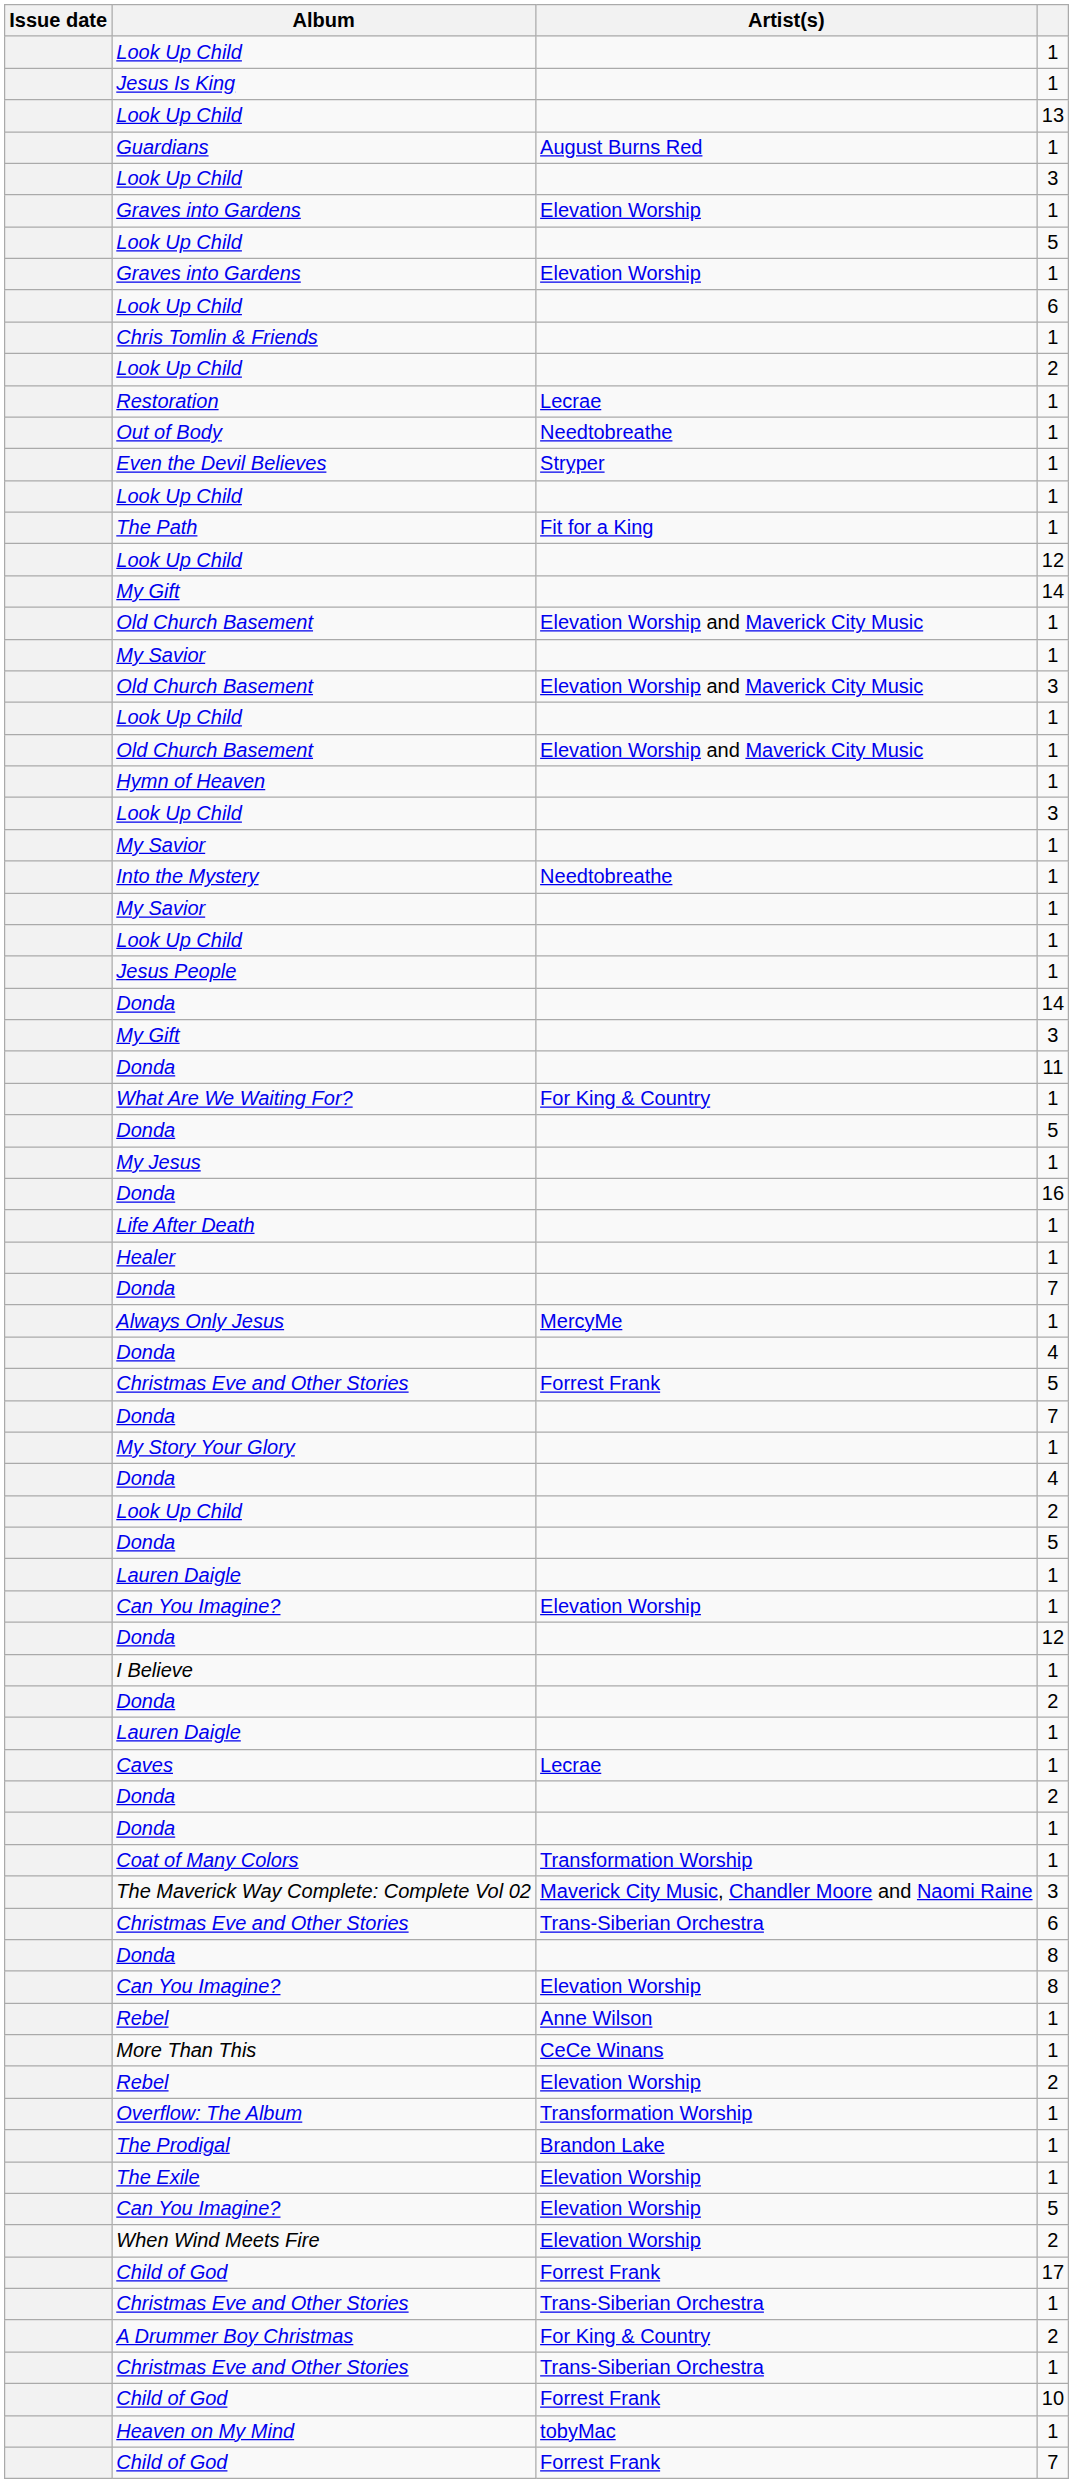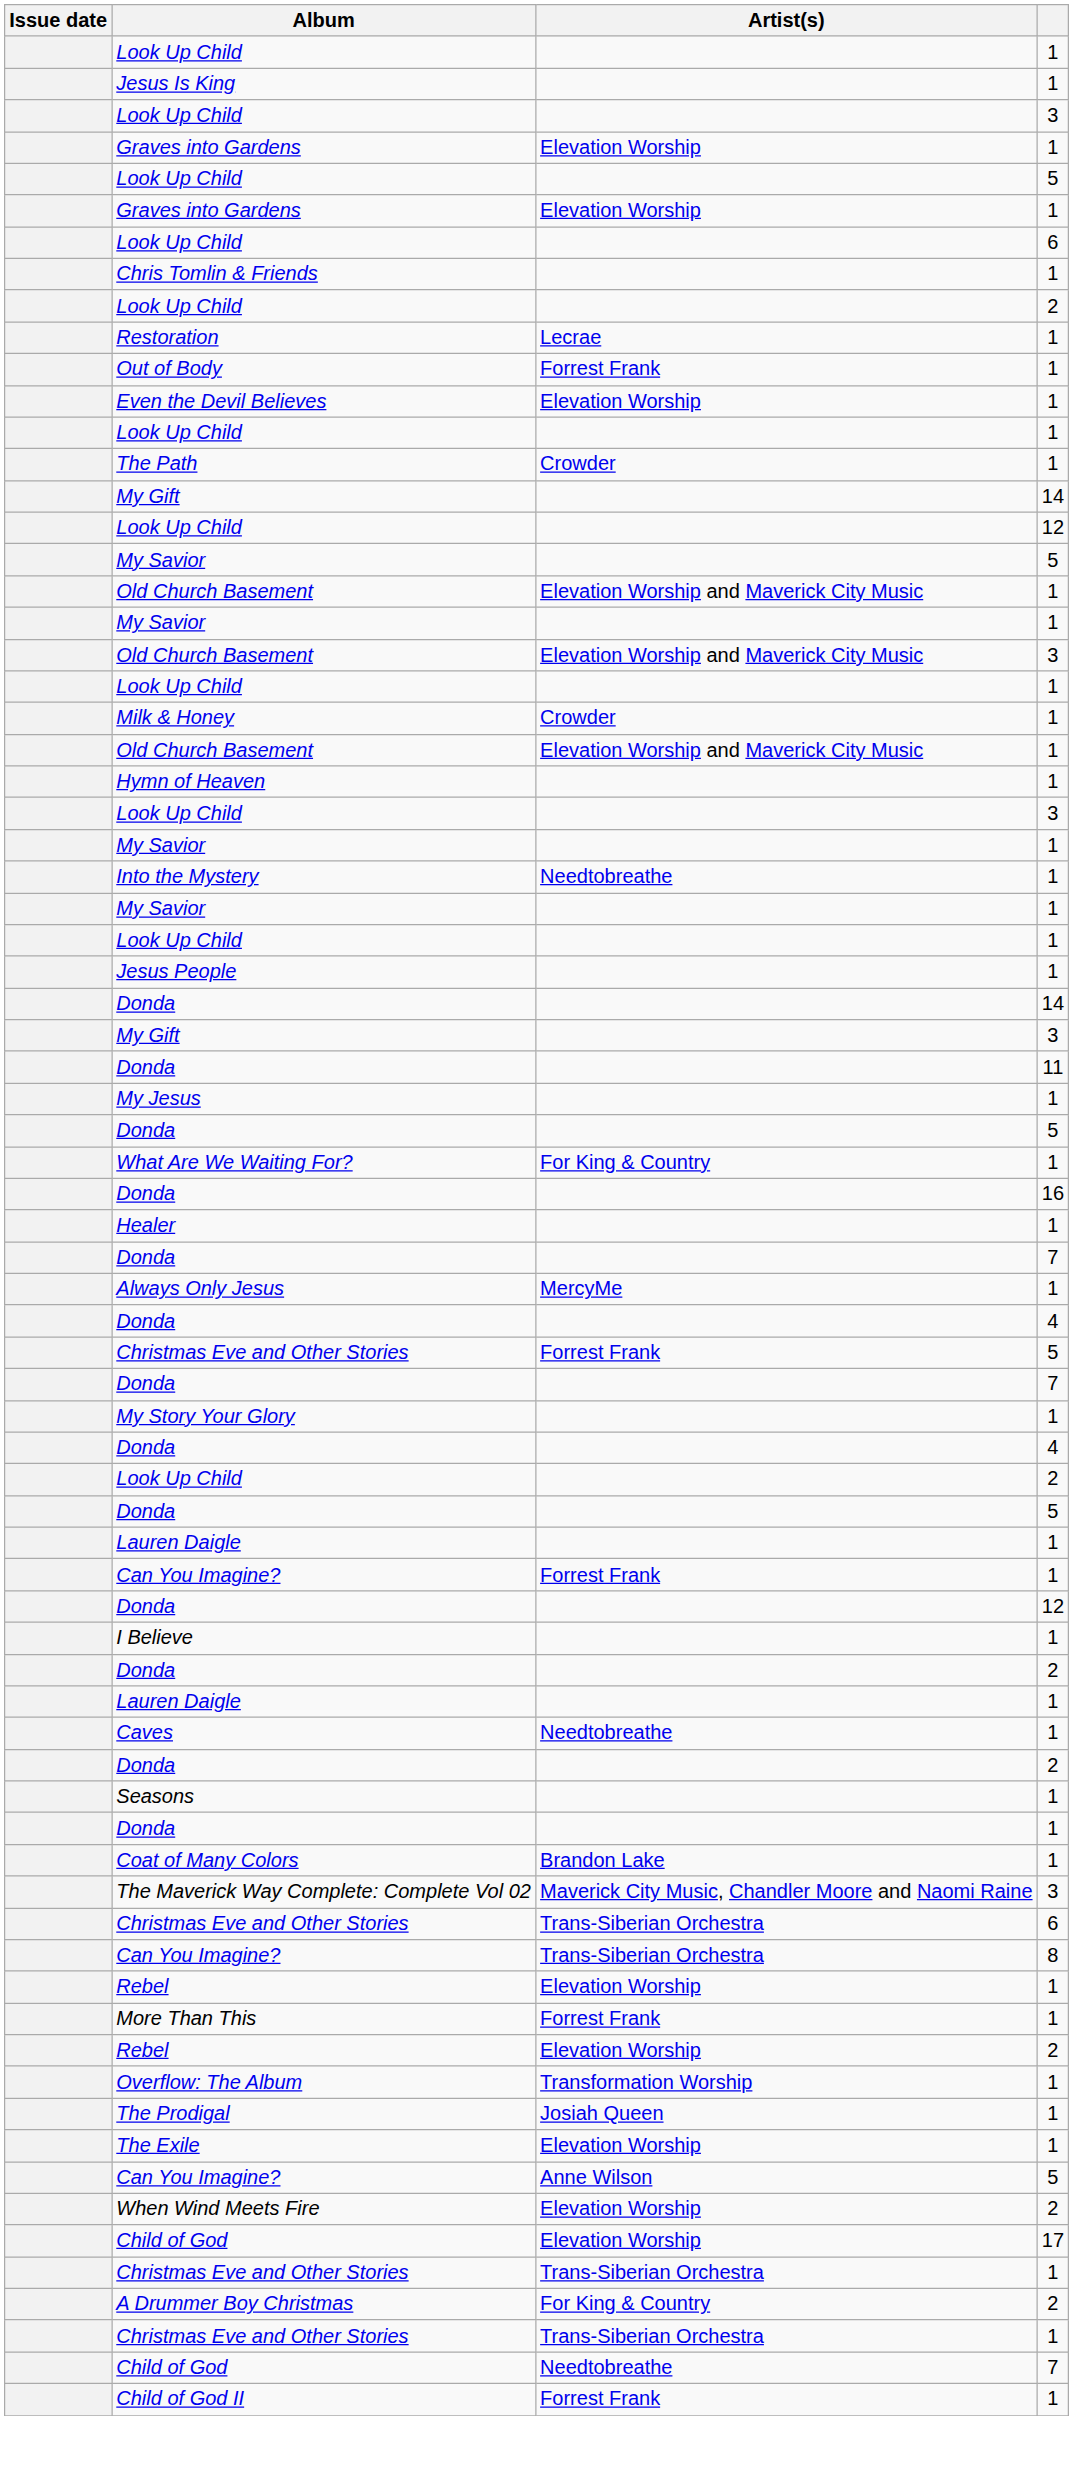- row: (179, 115)
- row: (162, 147)
(606, 432) Needtobreathe -> (600, 369) Forrest Frank
(572, 464) Stryper -> (621, 400) Elevation Worship
(597, 527) Fit for a King -> (578, 464) Crowder
rows swapped: (148, 591) <-> (179, 559)
+ row: (161, 559)
+ row: (175, 718)
rows swapped: (234, 1098) <-> (159, 1162)
- row: (185, 1225)
(621, 1606) Elevation Worship -> (600, 1574) Forrest Frank
(571, 1764) Lecrae -> (606, 1733) Needtobreathe
+ row: (155, 1796)
(646, 1860) Transformation Worship -> (602, 1860) Brandon Lake
- row: (146, 1955)
(621, 1986) Elevation Worship -> (652, 1955) Trans-Siberian Orchestra
(596, 2018) Anne Wilson -> (621, 1986) Elevation Worship
(602, 2050) CeCe Winans -> (600, 2018) Forrest Frank
(602, 2145) Brandon Lake -> (602, 2113) Josiah Queen
(621, 2208) Elevation Worship -> (596, 2177) Anne Wilson
(600, 2272) Forrest Frank -> (621, 2240) Elevation Worship
- row: (172, 2399)
- row: (205, 2430)
(600, 2462) Forrest Frank -> (606, 2367) Needtobreathe
+ row: (180, 2399)
